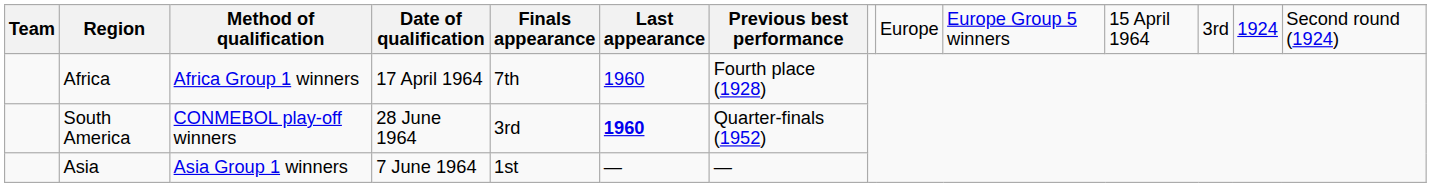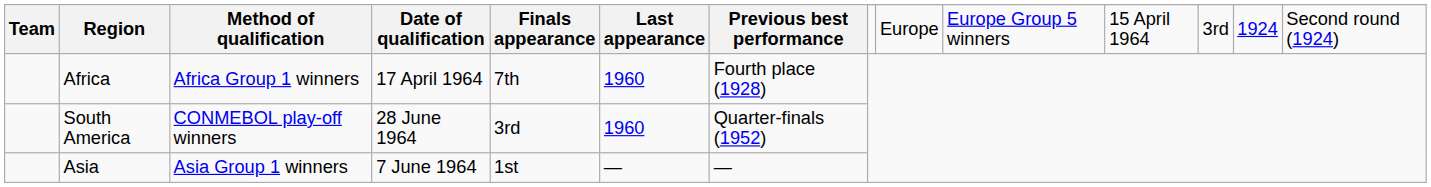(624, 128) bold -> (624, 128) normal
